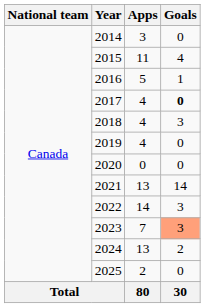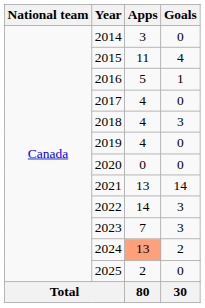(180, 100) bold -> (180, 100) normal
(180, 228) lightsalmon background -> (180, 228) no background
(143, 249) no background -> (143, 249) lightsalmon background
